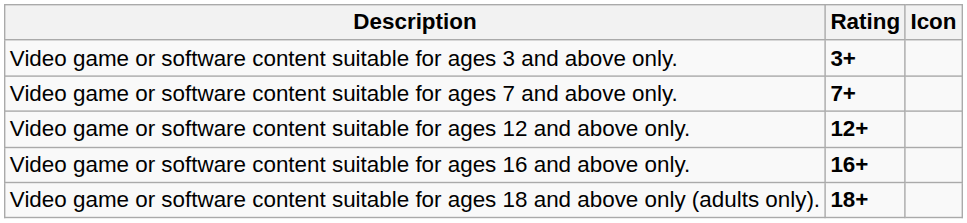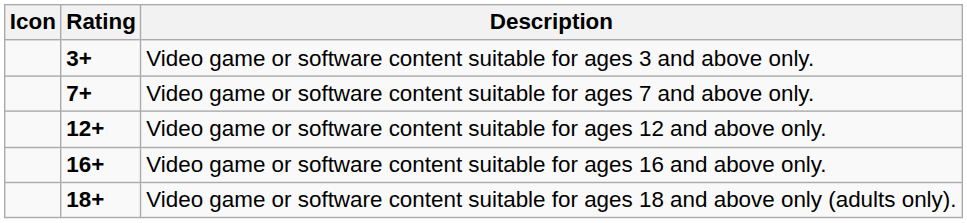columns swapped: (933, 22) <-> (415, 22)
